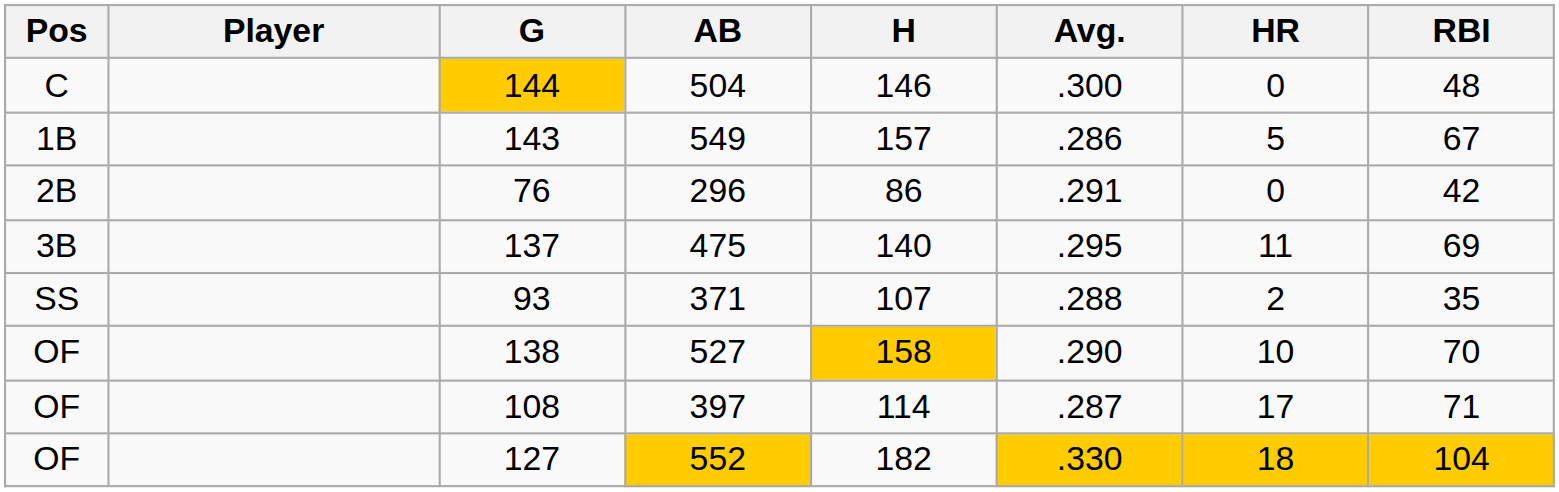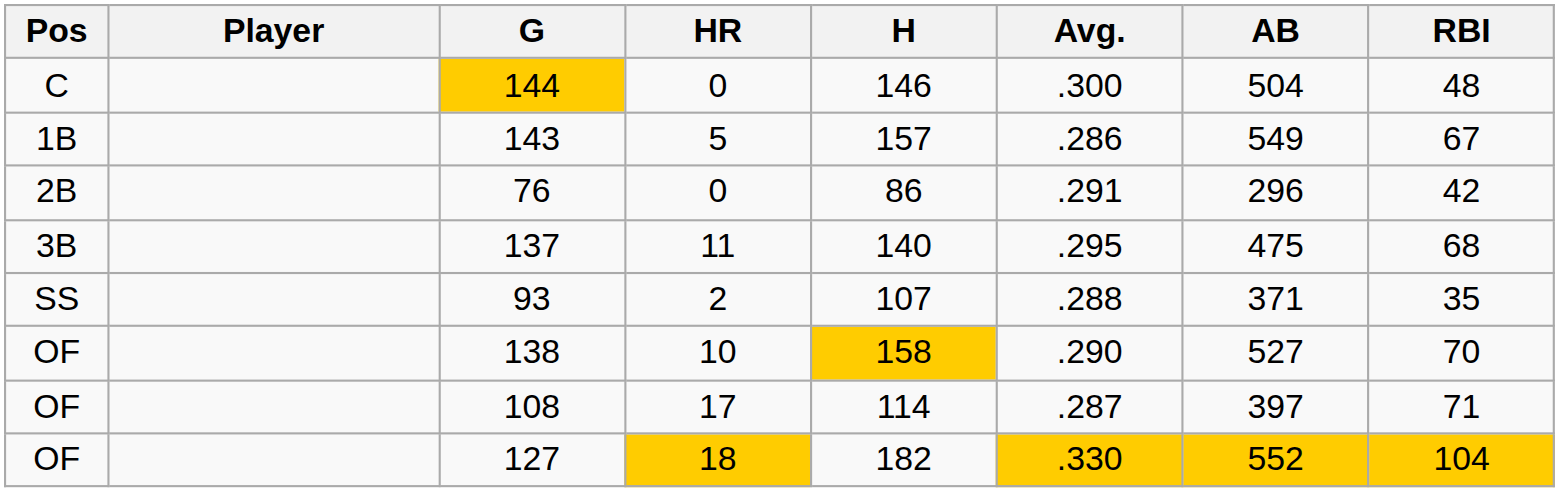columns swapped: (718, 31) <-> (1276, 31)
(1462, 245) 69 -> (1462, 245) 68
